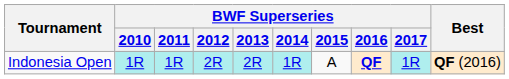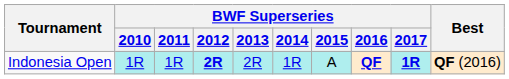(213, 63) normal -> (213, 63) bold
(332, 63) no background -> (332, 63) paleturquoise background
(411, 63) normal -> (411, 63) bold
